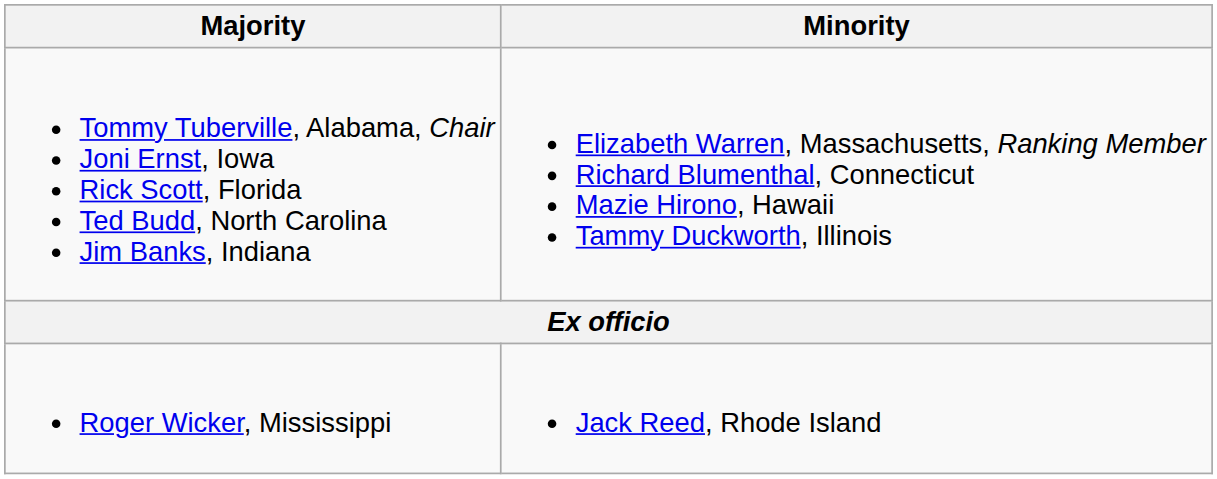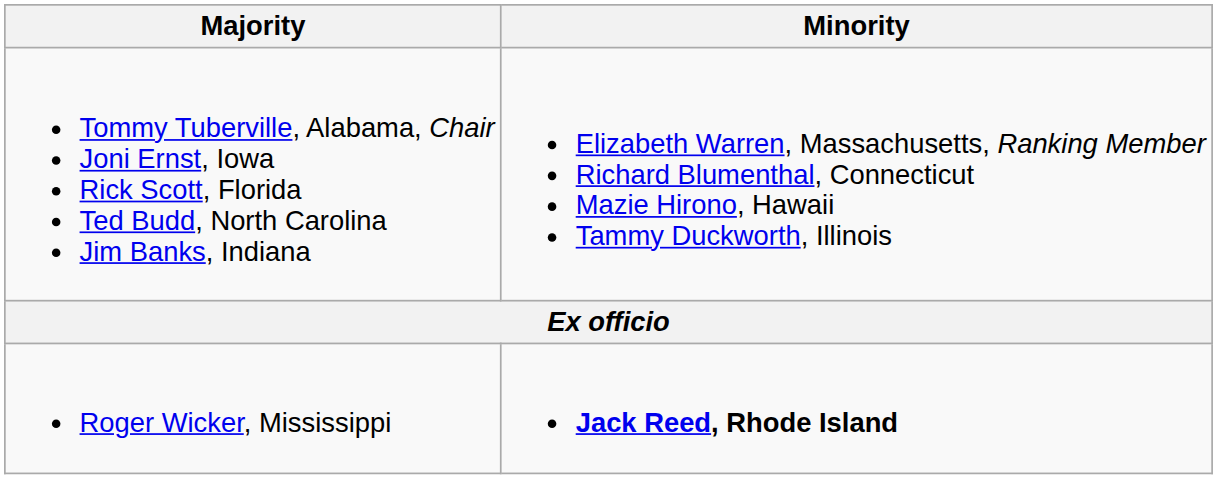(857, 423) normal -> (857, 423) bold
